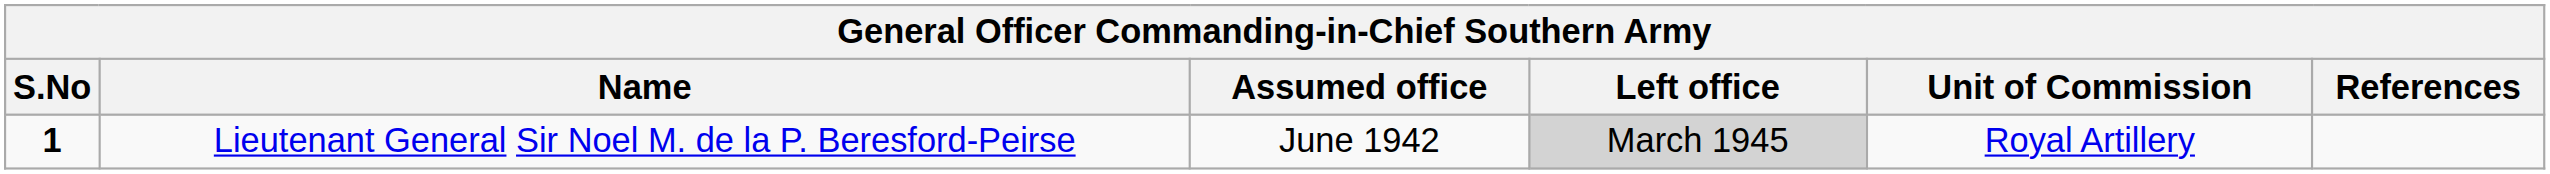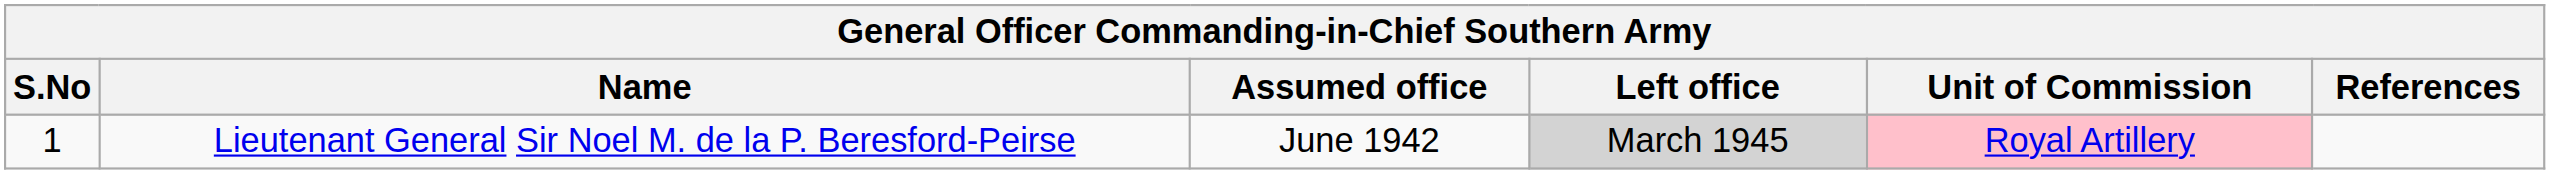(52, 140) bold -> (52, 140) normal
(2090, 140) no background -> (2090, 140) pink background
